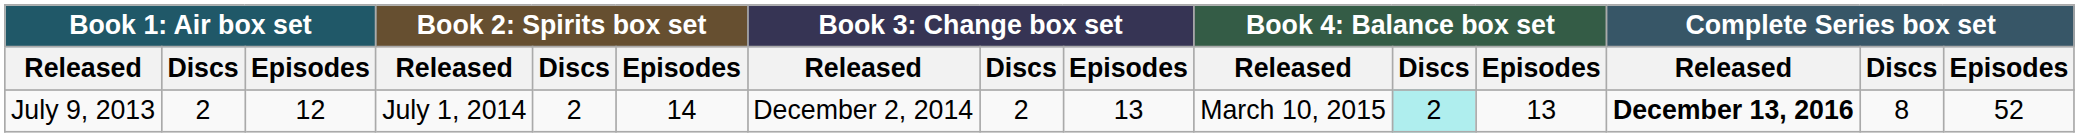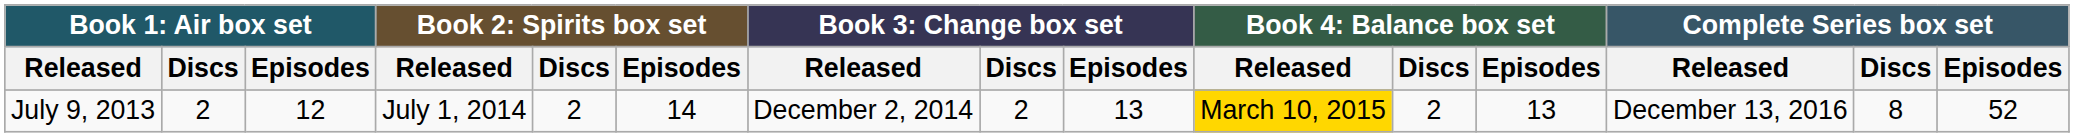(1293, 110) no background -> (1293, 110) gold background
(1434, 110) paleturquoise background -> (1434, 110) no background
(1733, 110) bold -> (1730, 110) normal
